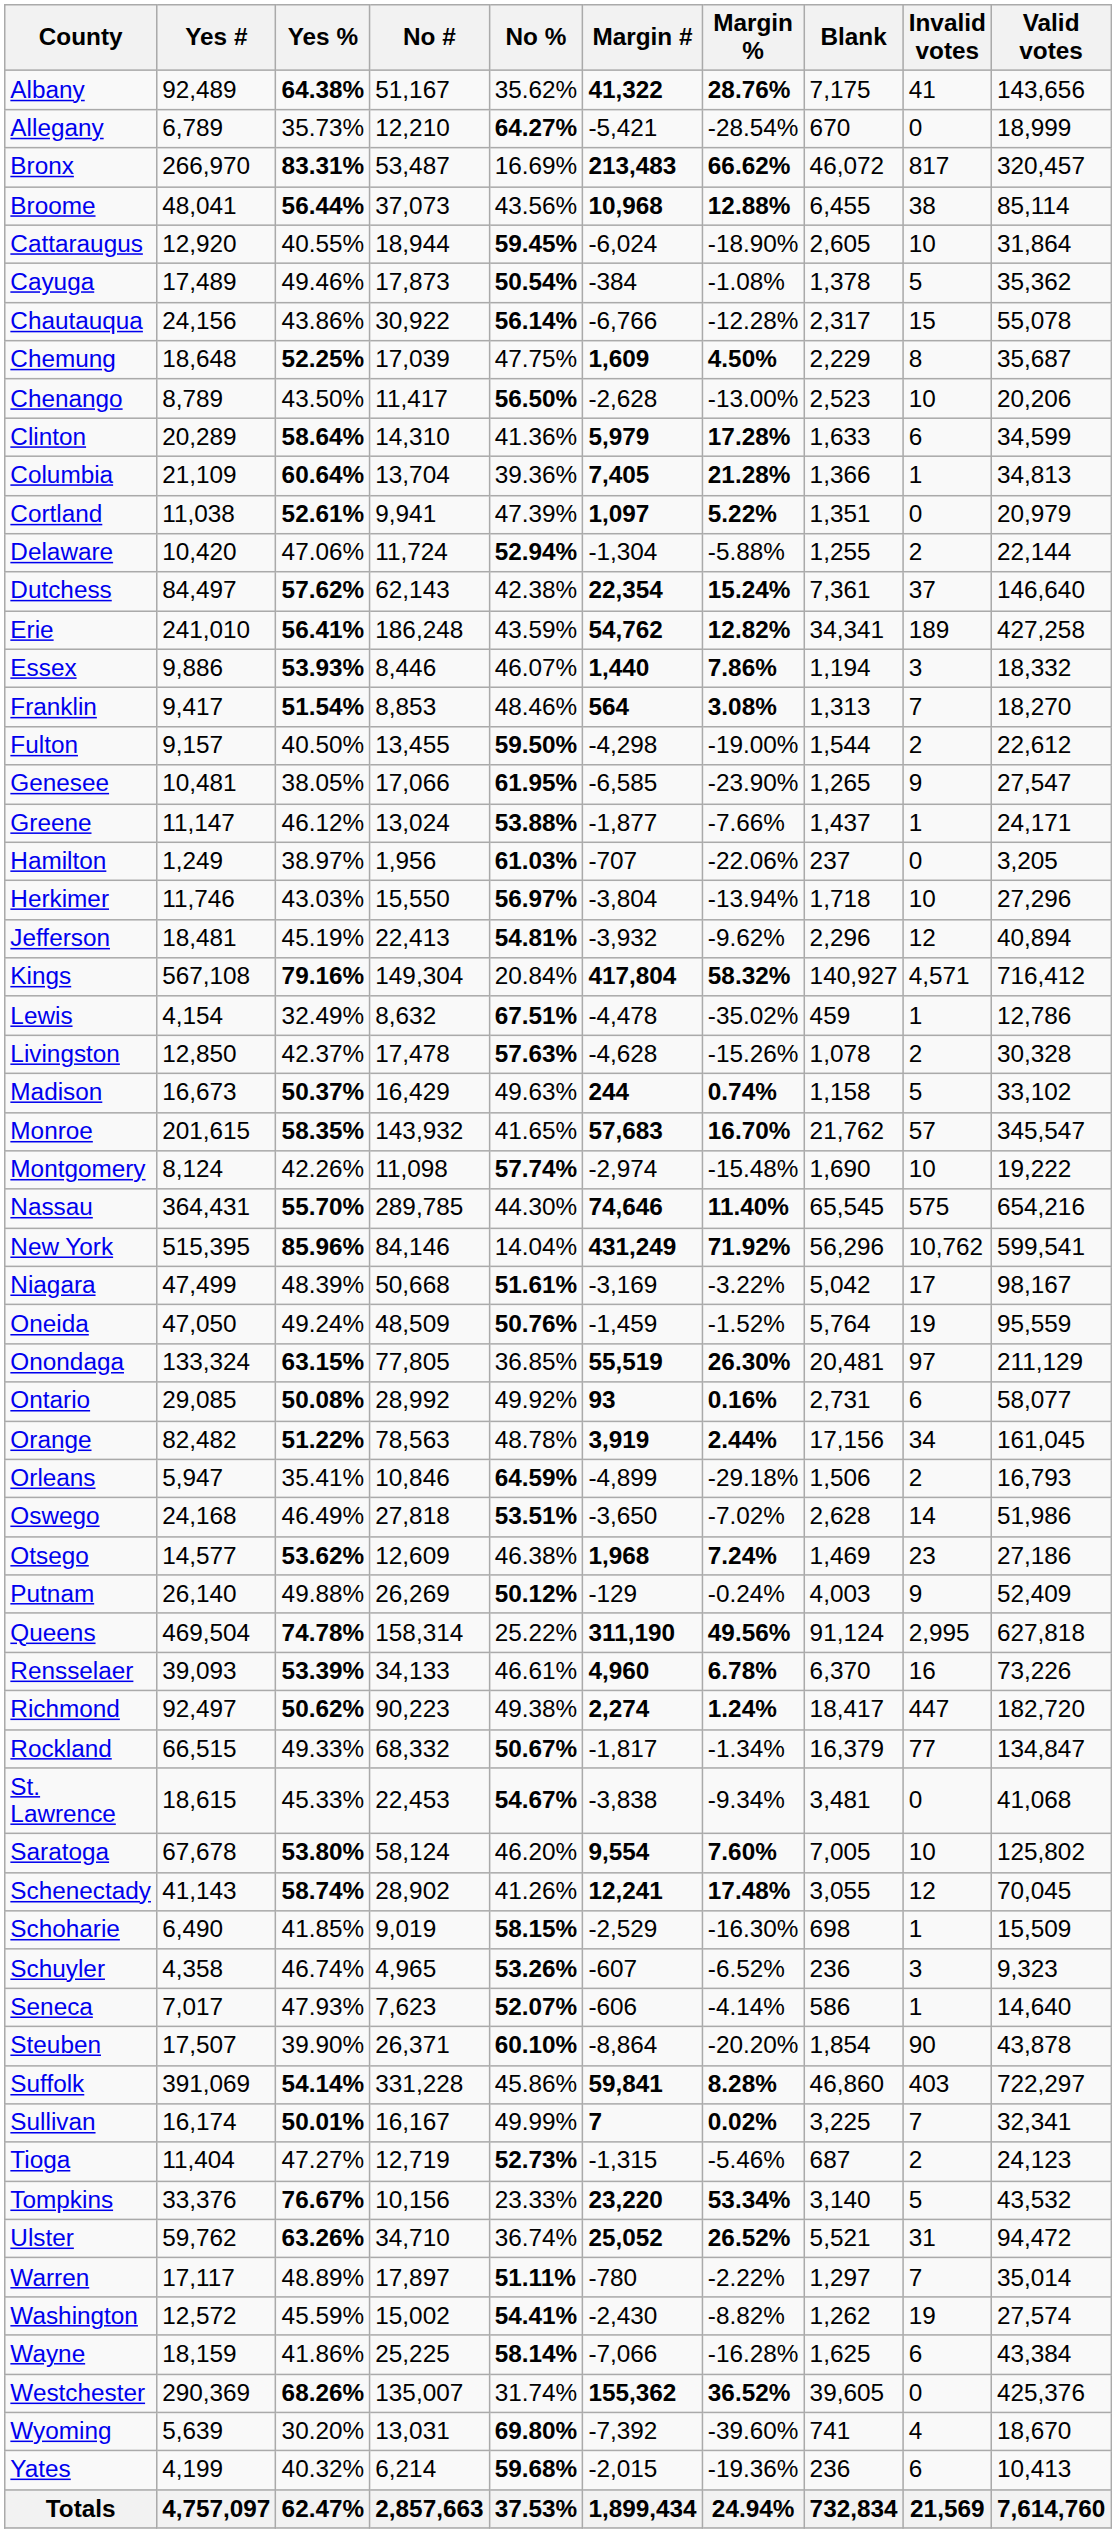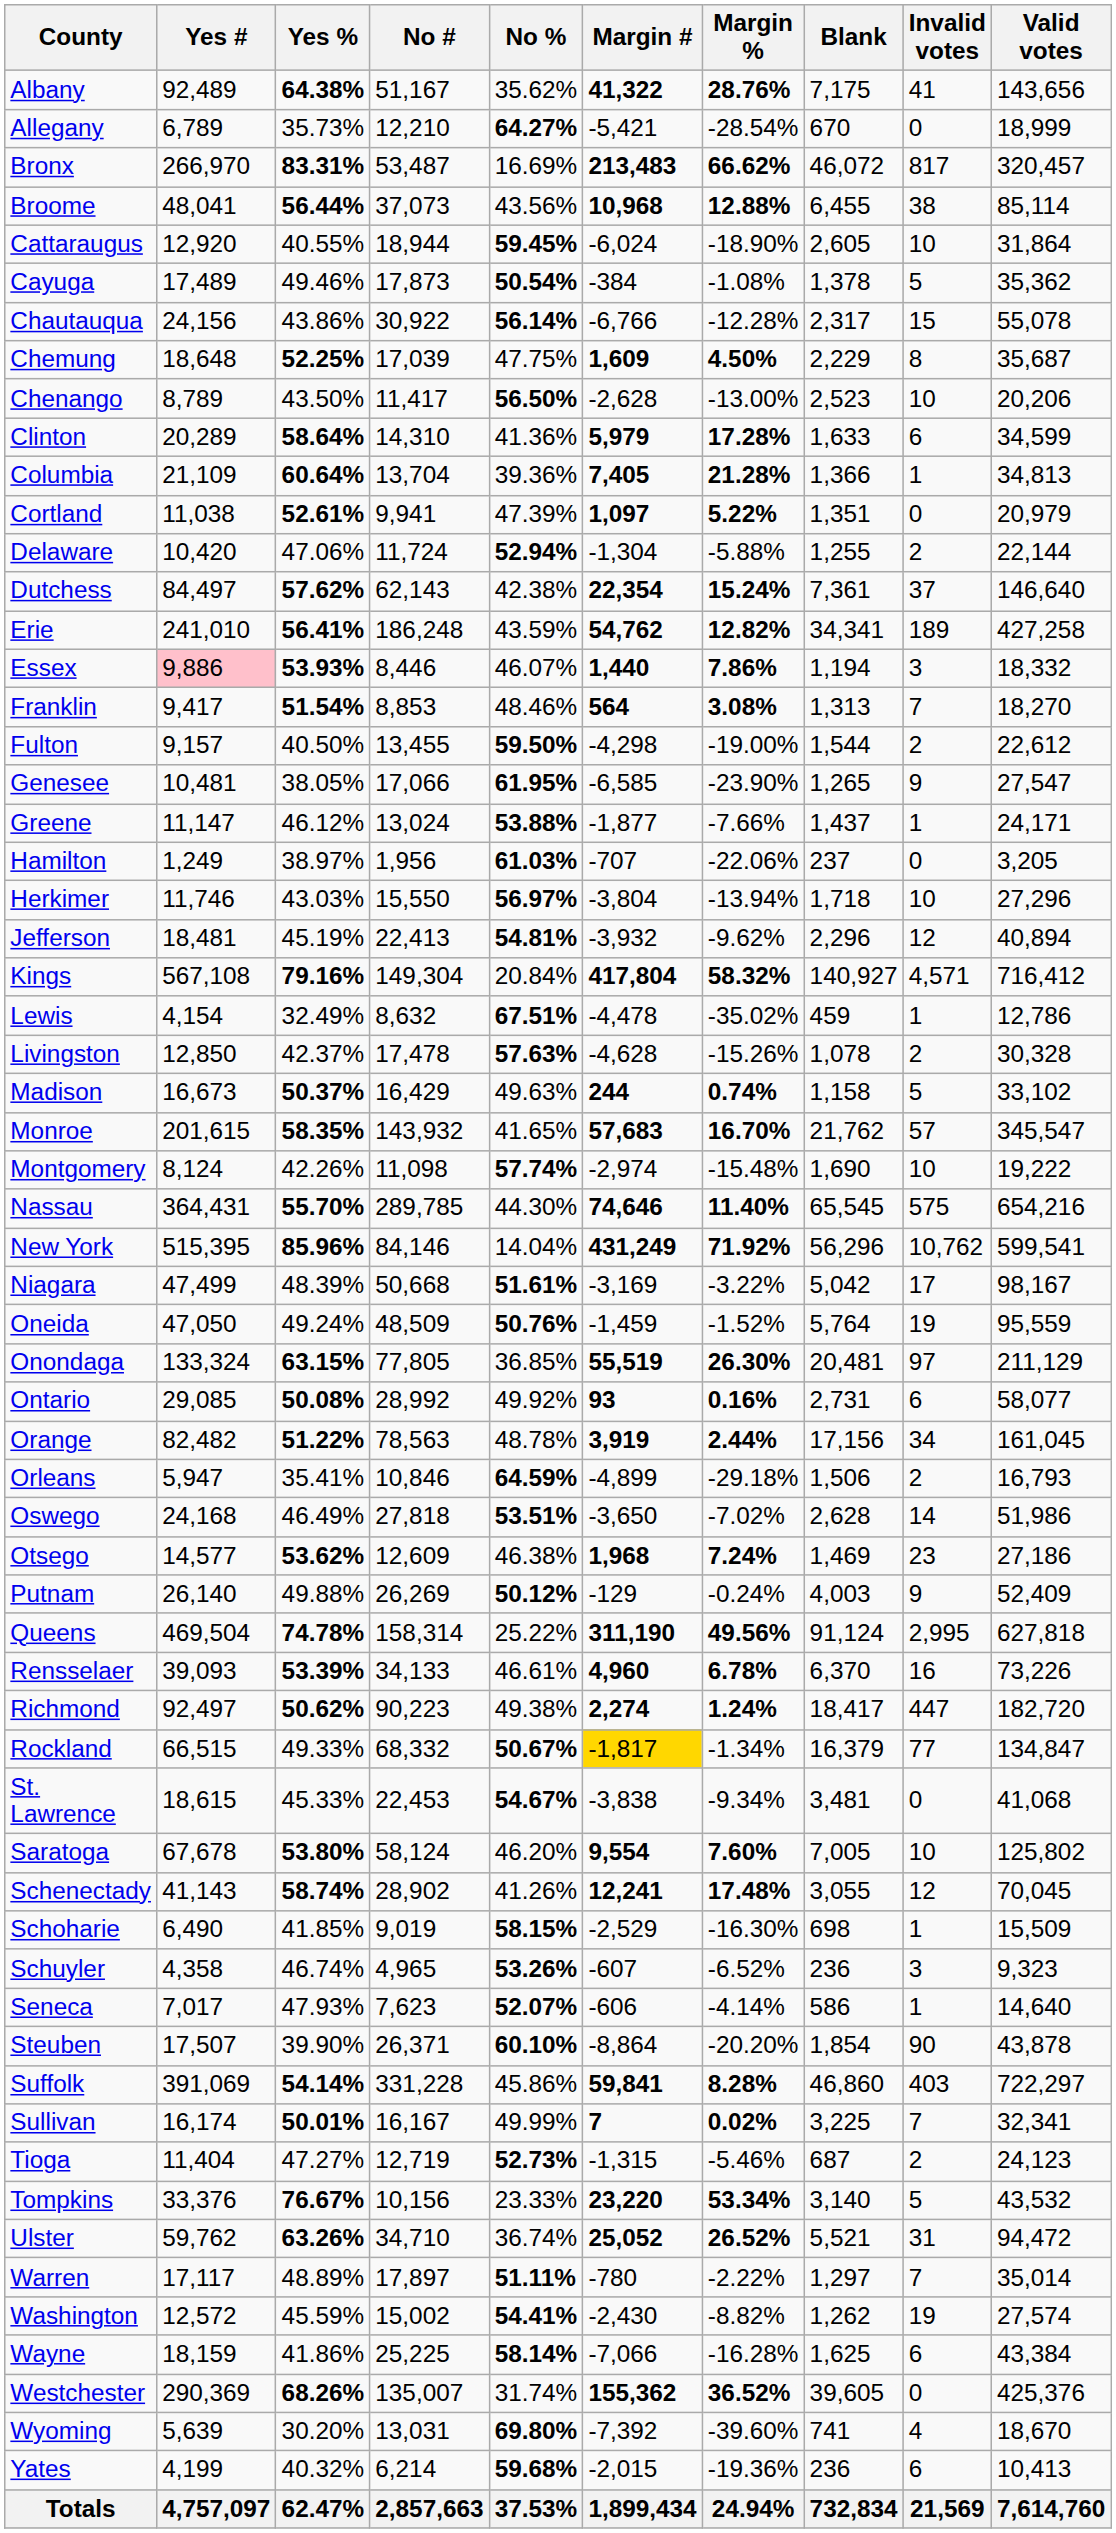(193, 668) no background -> (193, 668) pink background
(623, 1748) no background -> (623, 1748) gold background
